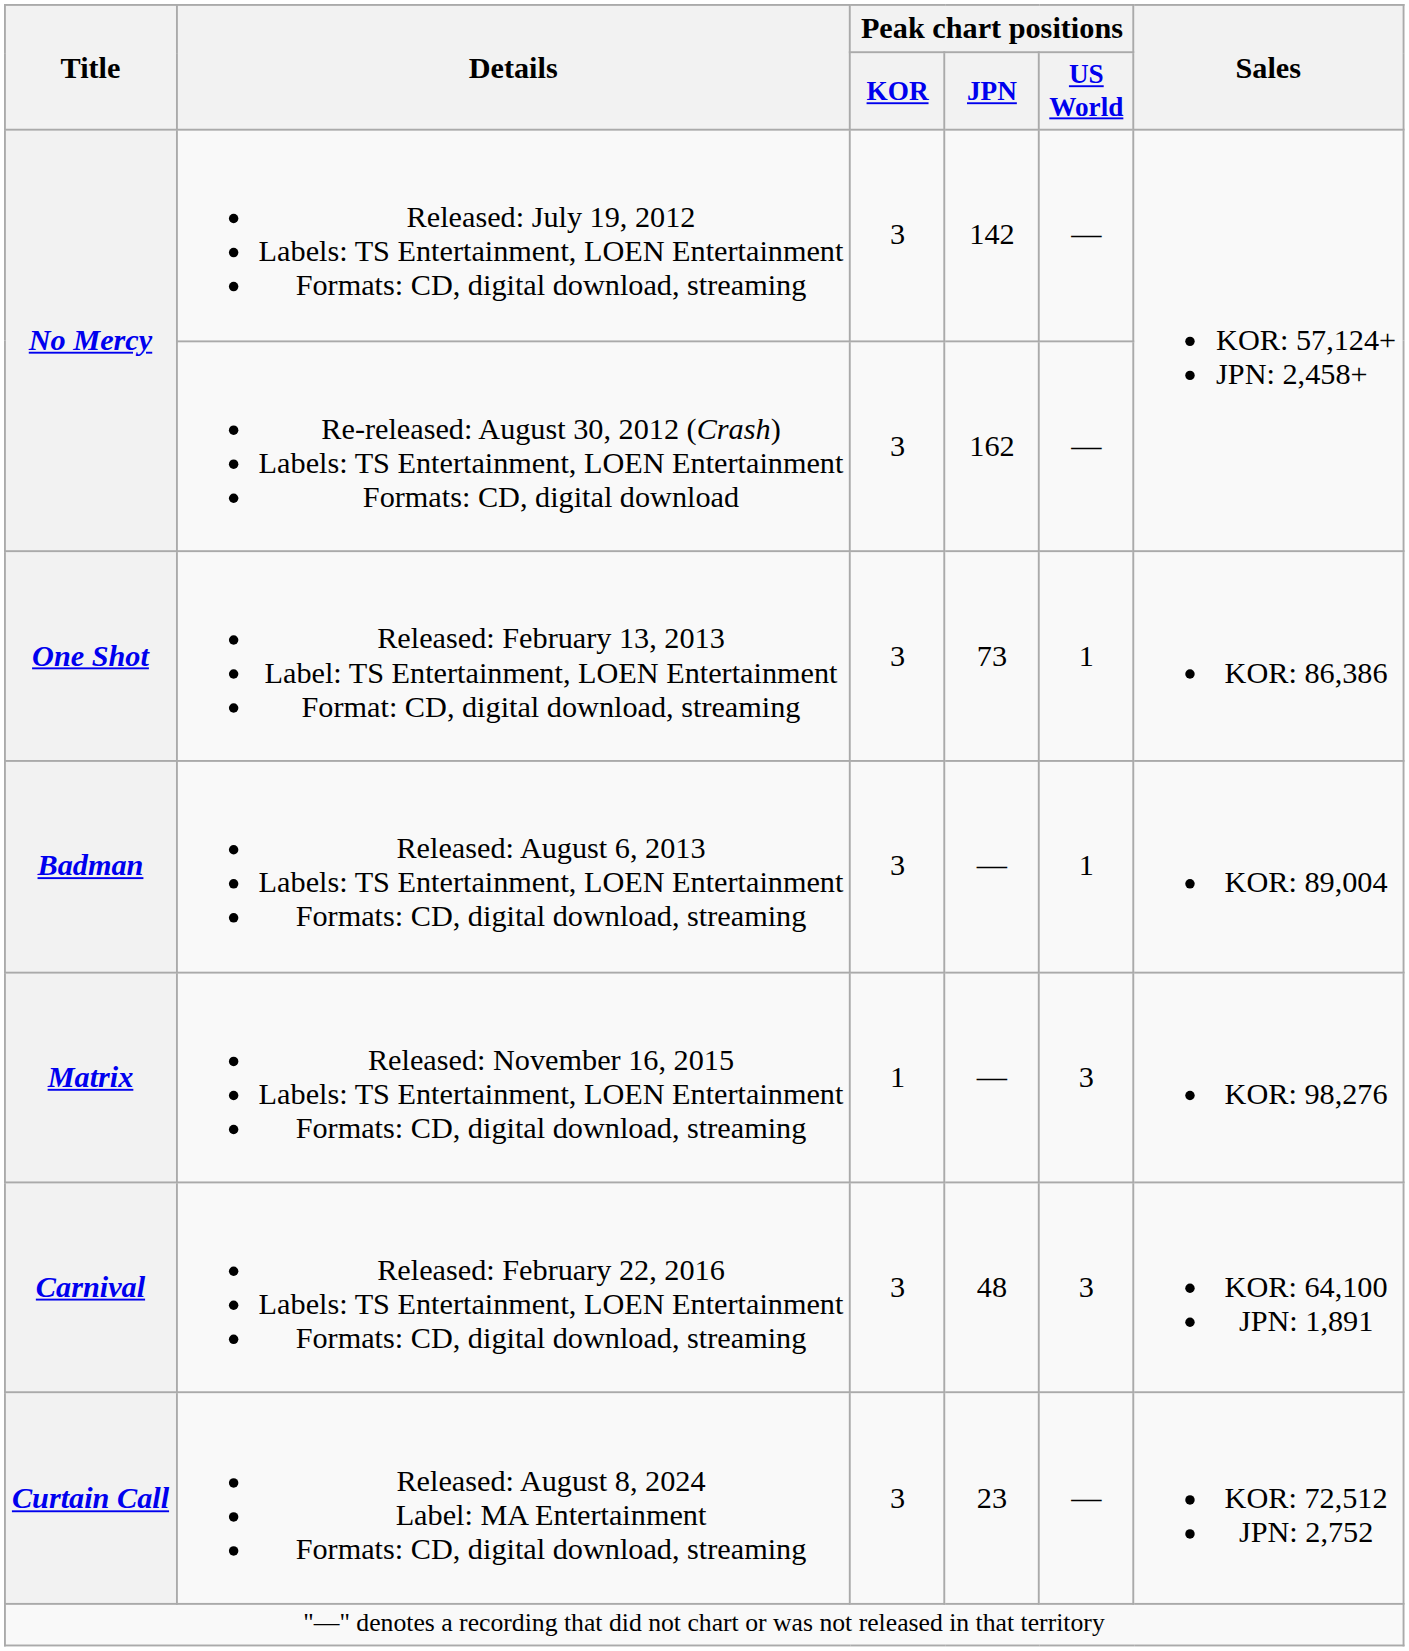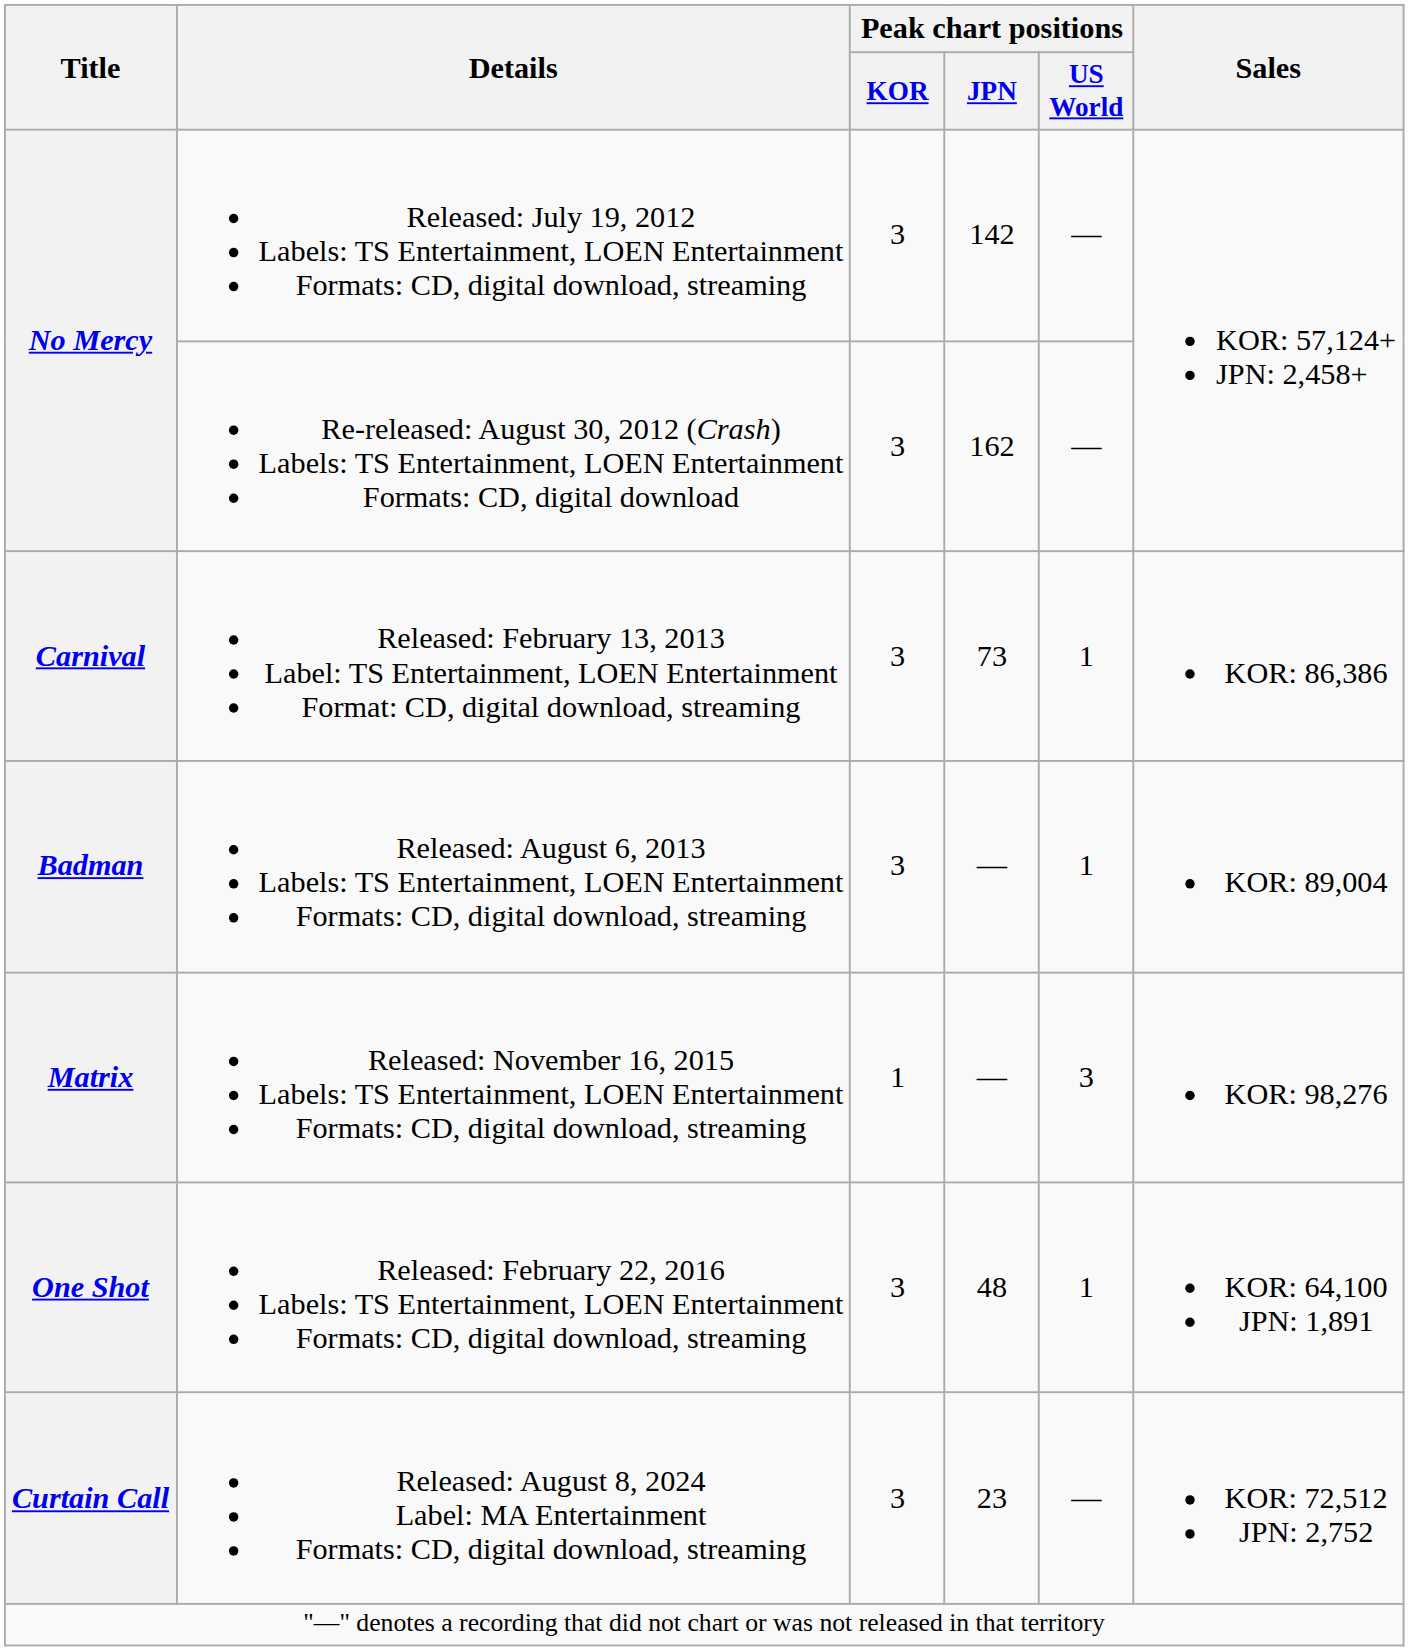(90, 655) One Shot -> (90, 655) Carnival
(90, 1287) Carnival -> (90, 1287) One Shot
(1086, 1287) 3 -> (1086, 1287) 1
